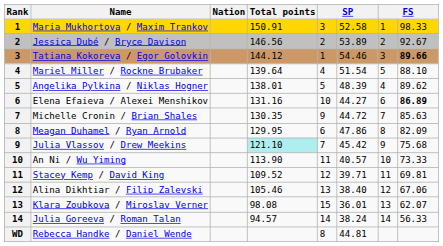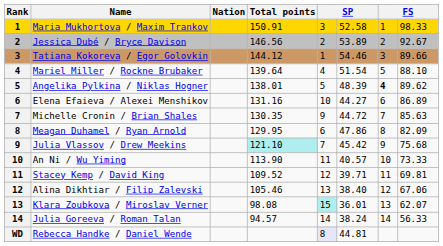(413, 56) bold -> (413, 56) normal
(383, 86) normal -> (383, 86) bold
(413, 101) bold -> (413, 101) normal
(325, 205) no background -> (325, 205) paleturquoise background
(322, 234) no background -> (322, 234) lavender background
